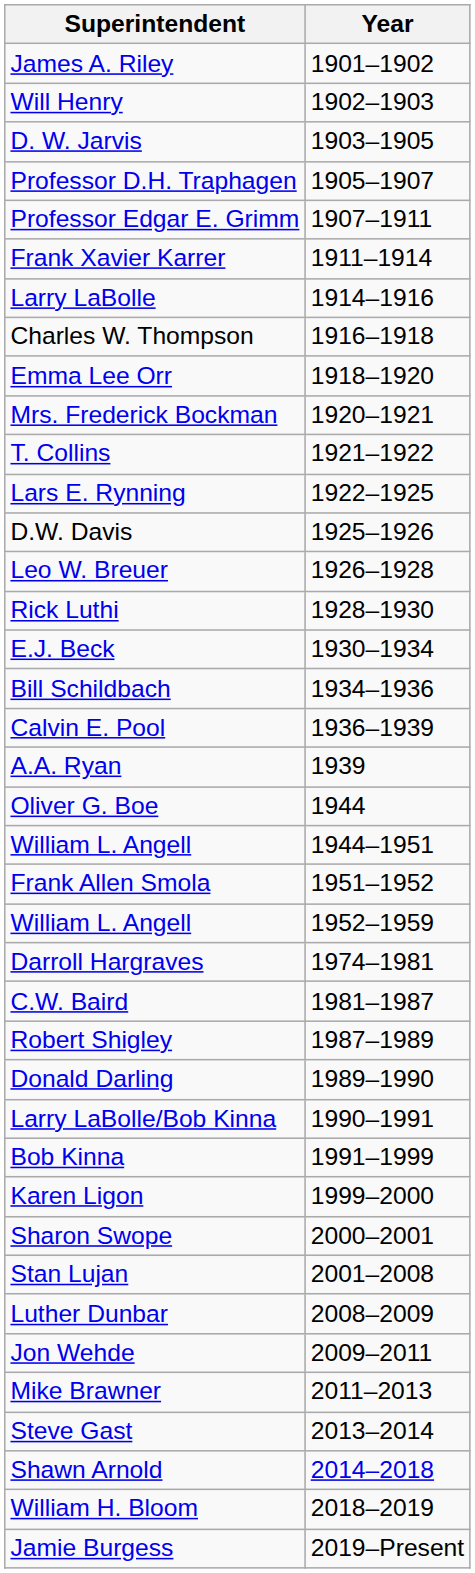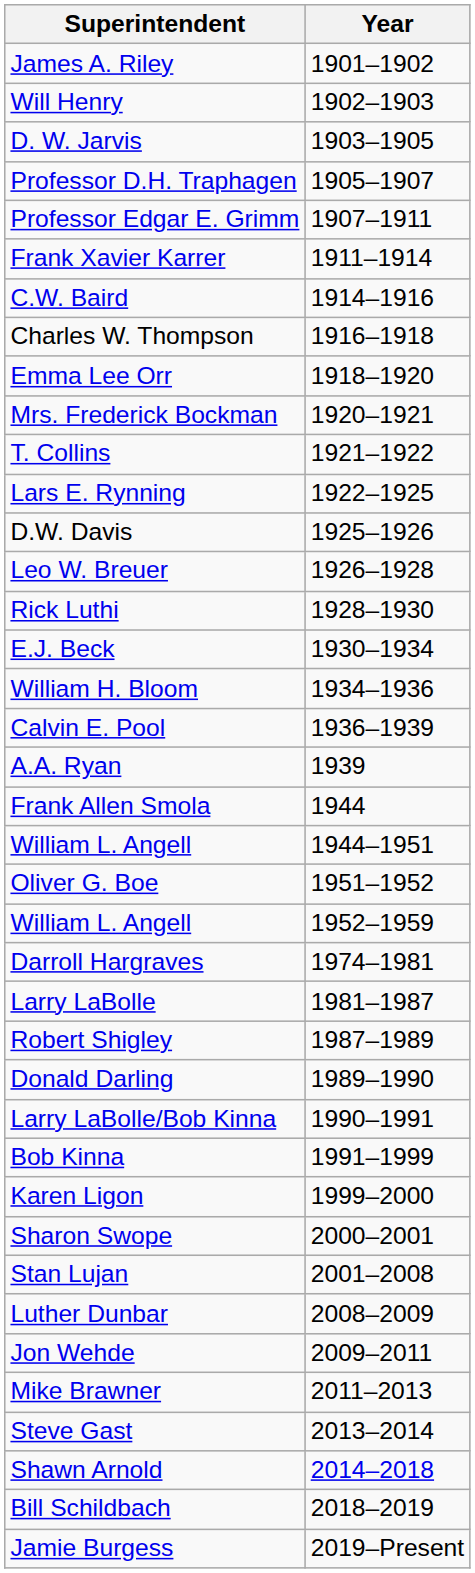(83, 297) Larry LaBolle -> (69, 297) C.W. Baird
(91, 688) Bill Schildbach -> (104, 688) William H. Bloom
(84, 805) Oliver G. Boe -> (110, 805) Frank Allen Smola
(110, 883) Frank Allen Smola -> (84, 883) Oliver G. Boe
(69, 1000) C.W. Baird -> (83, 1000) Larry LaBolle
(104, 1508) William H. Bloom -> (91, 1508) Bill Schildbach
